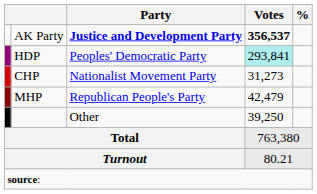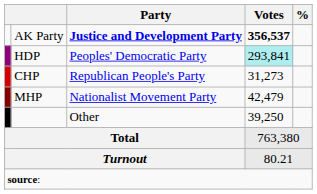(143, 76) Nationalist Movement Party -> (137, 76) Republican People's Party
(137, 96) Republican People's Party -> (143, 96) Nationalist Movement Party
